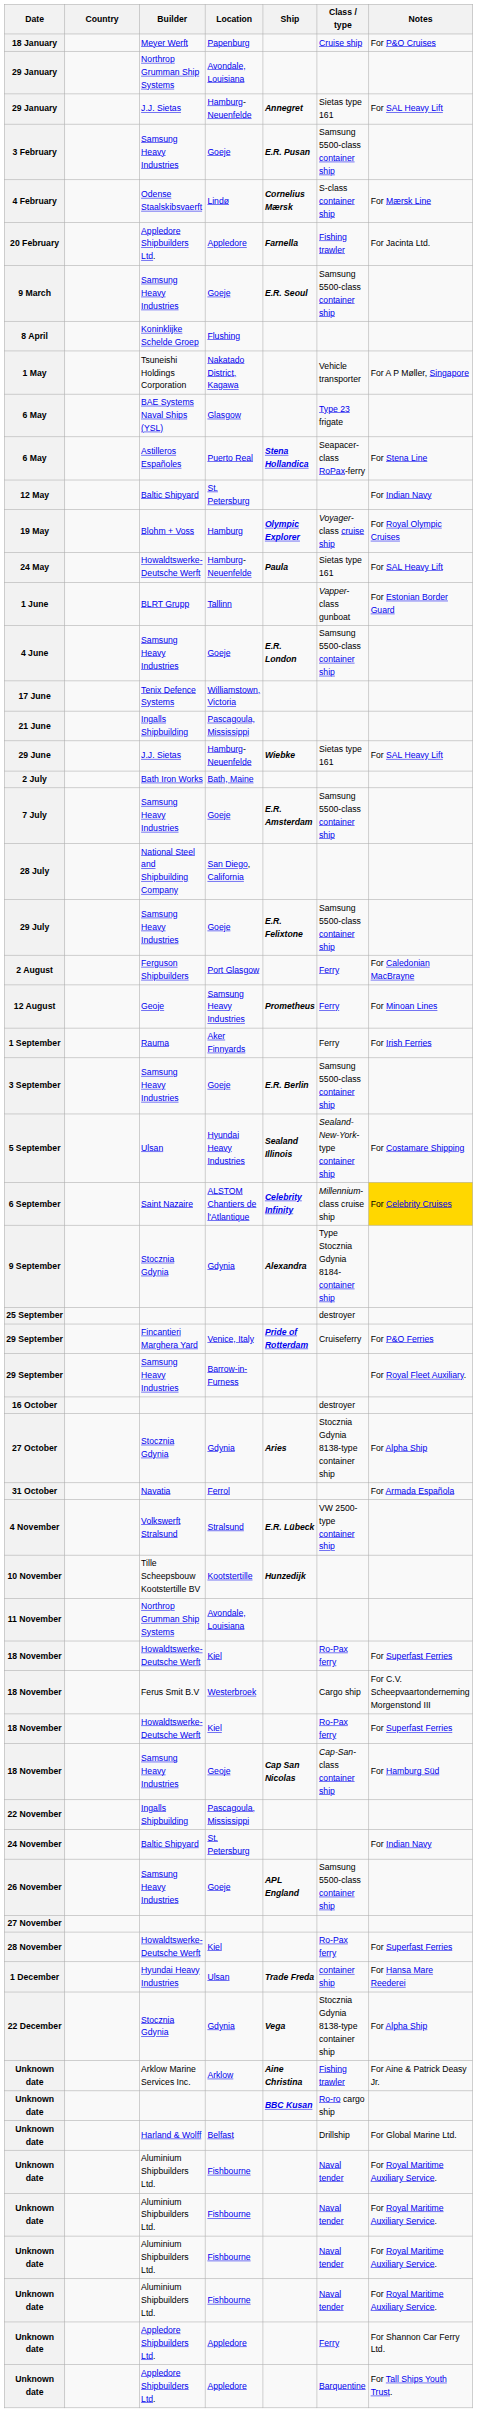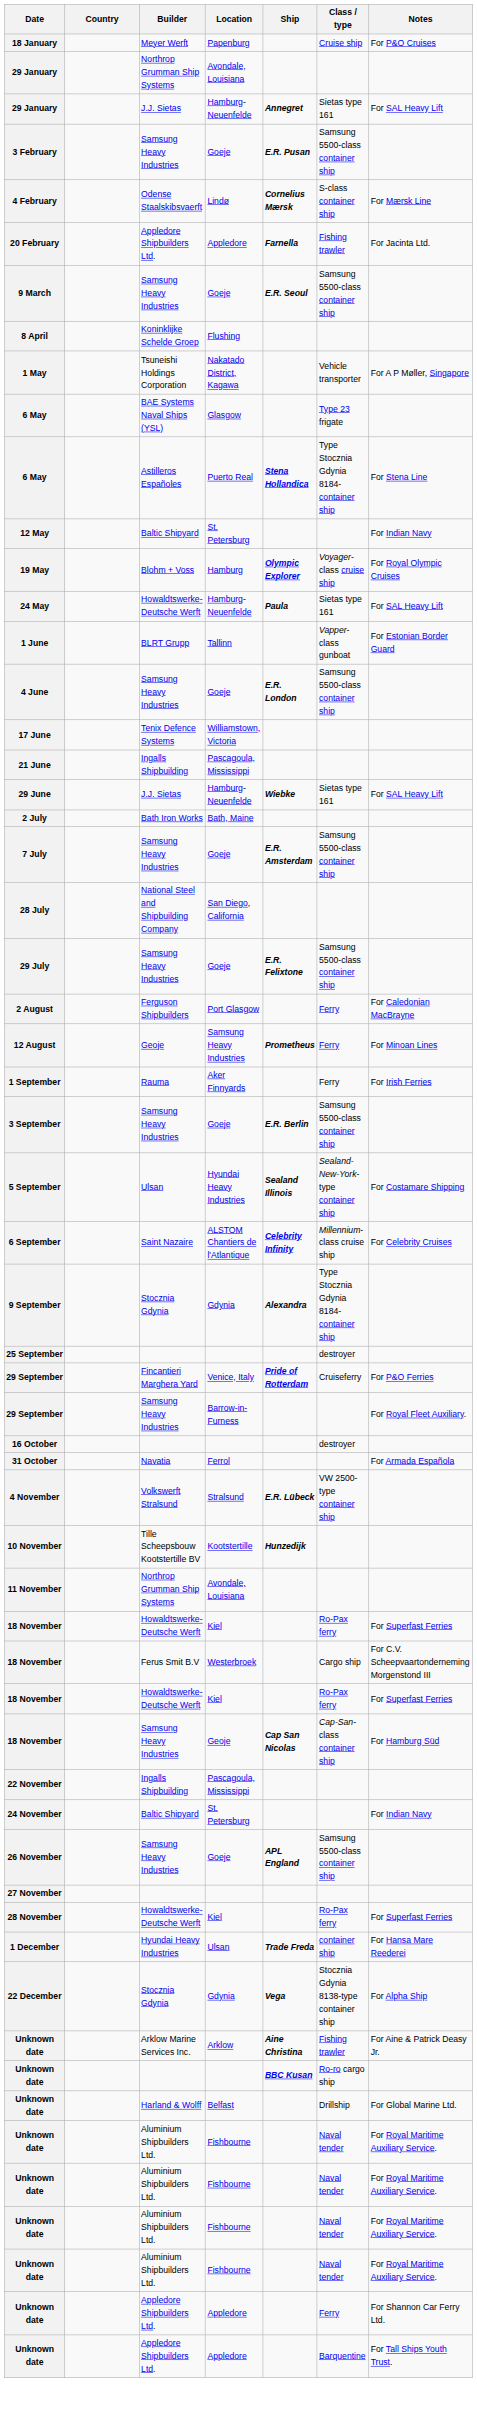(342, 458) Seapacer-class RoPax-ferry -> (337, 477) Type Stocznia Gdynia 8184-container ship
(411, 1204) gold background -> (411, 1243) no background
- row: (35, 1448)
